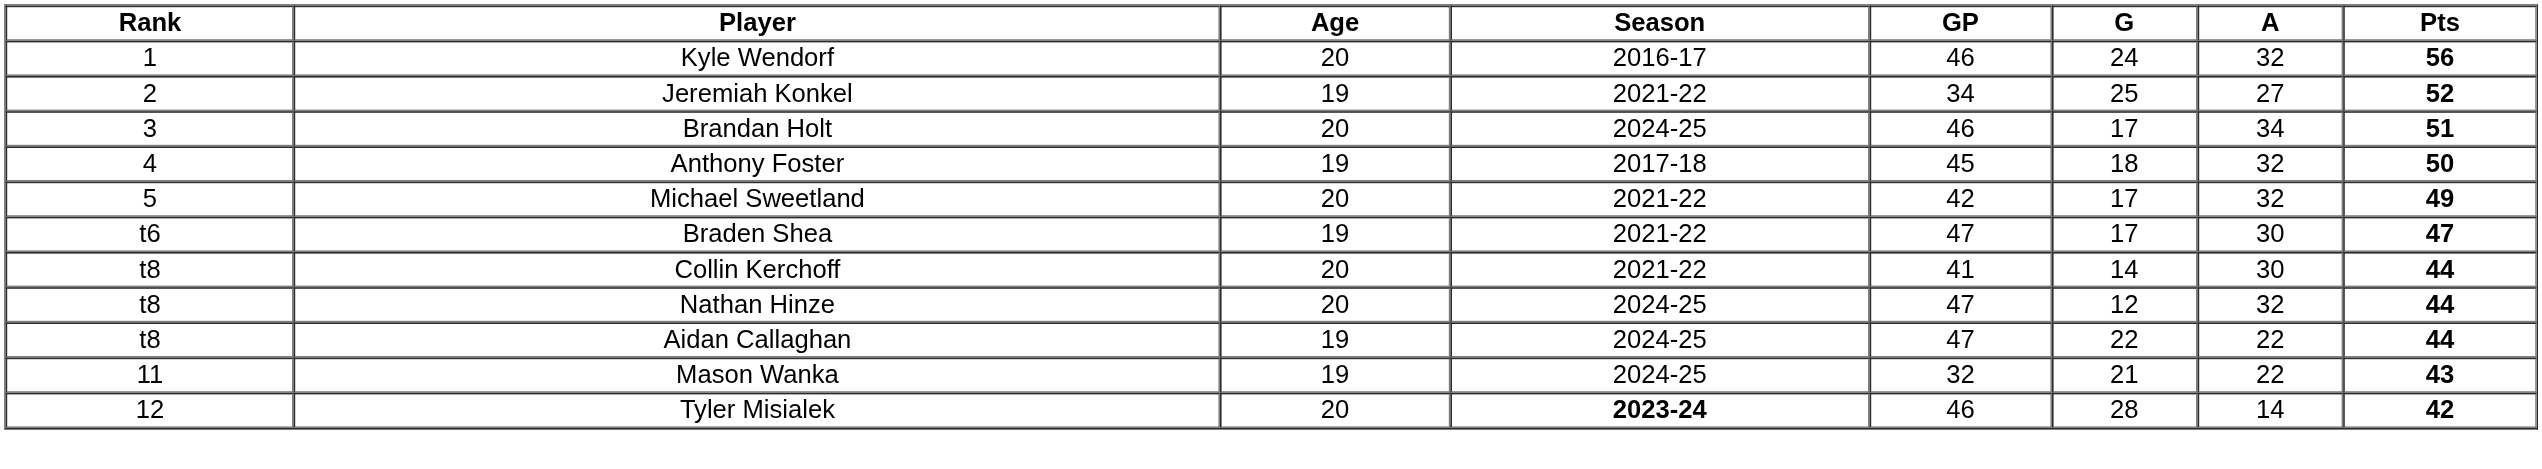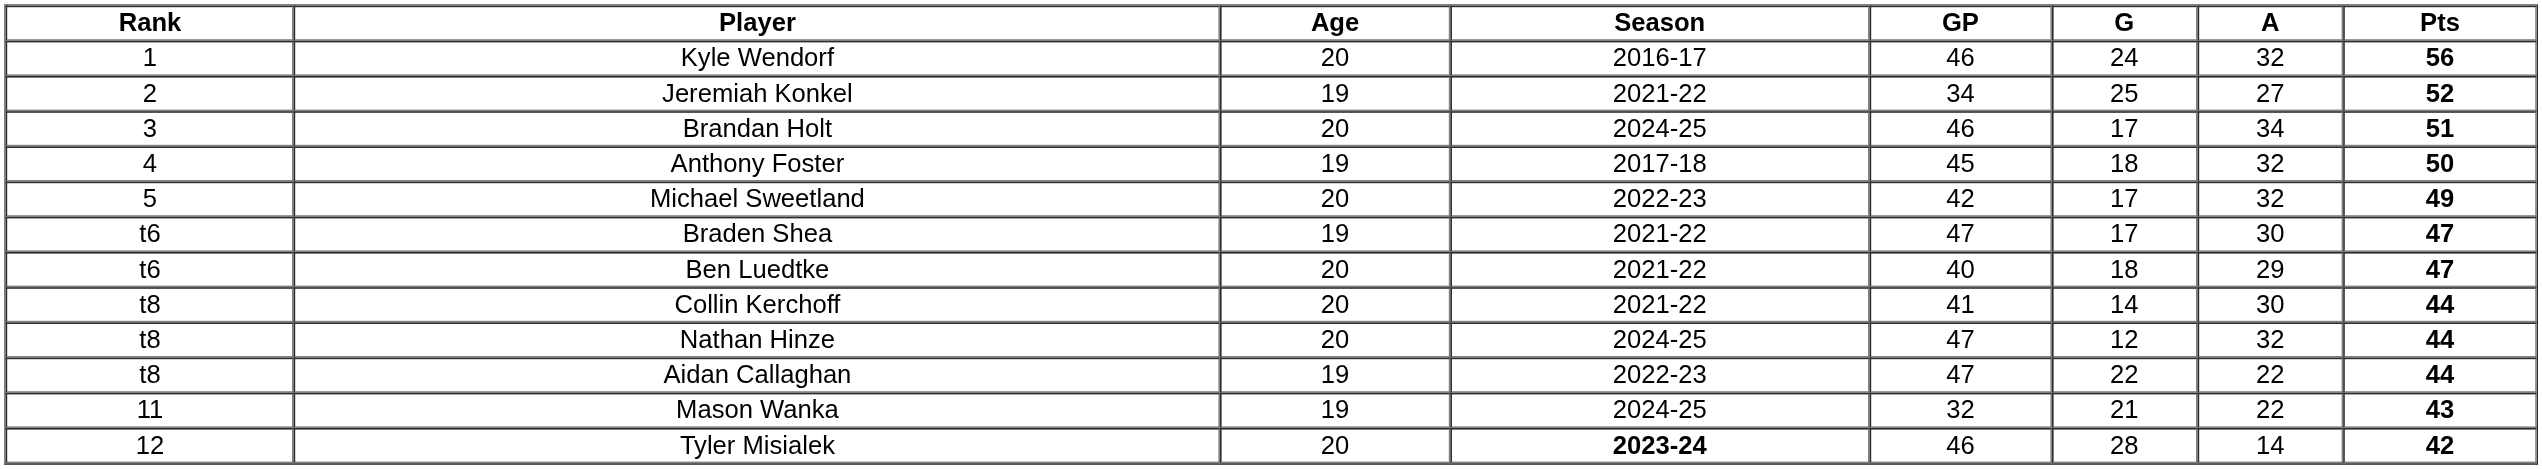(1660, 198) 2021-22 -> (1660, 198) 2022-23
+ row: (757, 269)
(1660, 339) 2024-25 -> (1660, 374) 2022-23
